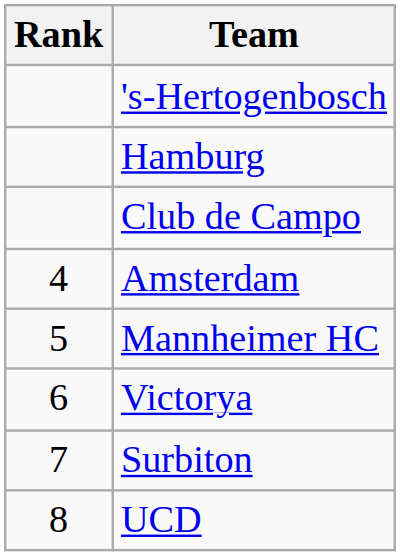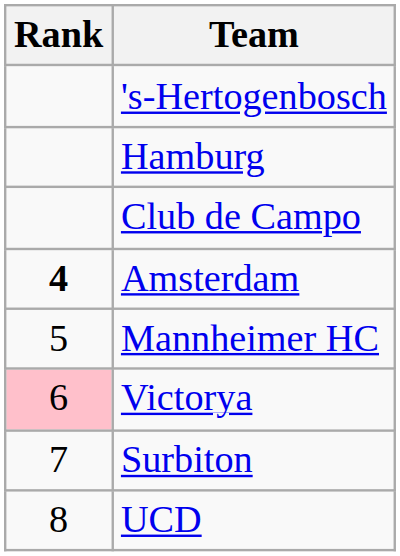(59, 277) normal -> (59, 277) bold
(59, 398) no background -> (59, 398) pink background
